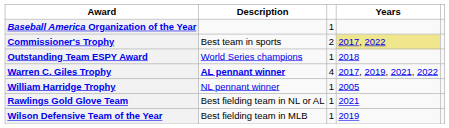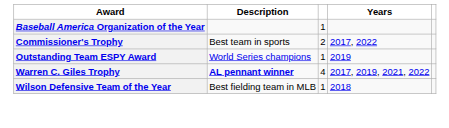(362, 42) khaki background -> (353, 42) no background
(349, 57) 2018 -> (340, 57) 2019
- row: (61, 87)
- row: (68, 101)
(349, 116) 2019 -> (340, 87) 2018
